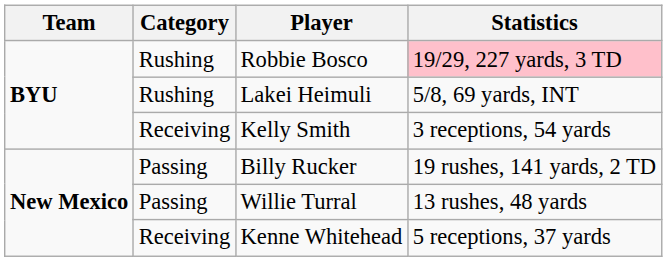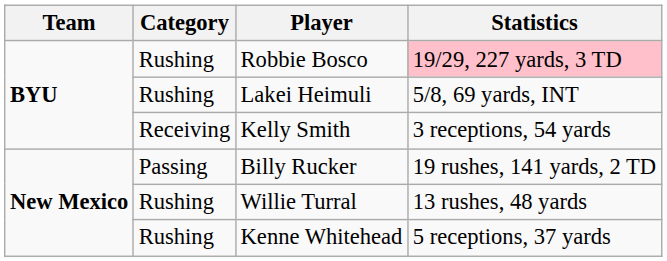(173, 201) Passing -> (176, 201) Rushing
(184, 237) Receiving -> (176, 237) Rushing
